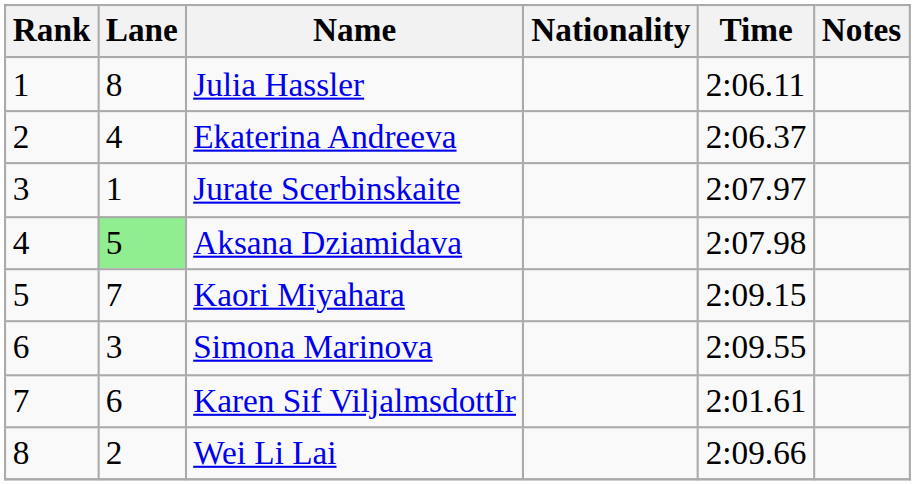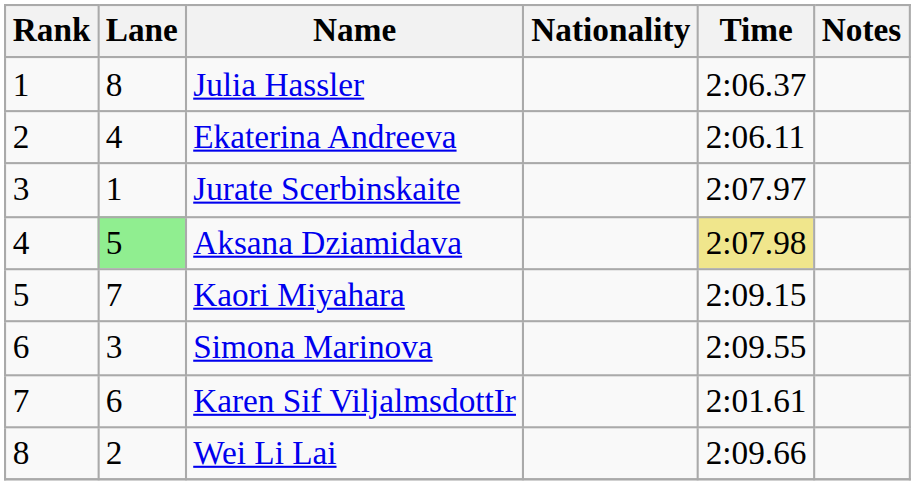(755, 83) 2:06.11 -> (756, 83) 2:06.37
(756, 136) 2:06.37 -> (755, 136) 2:06.11
(756, 242) no background -> (756, 242) khaki background
